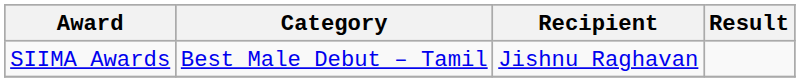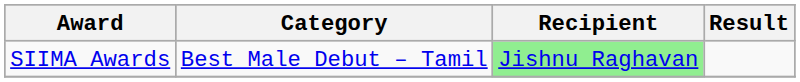(598, 59) no background -> (598, 59) lightgreen background
